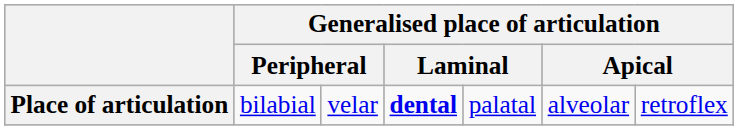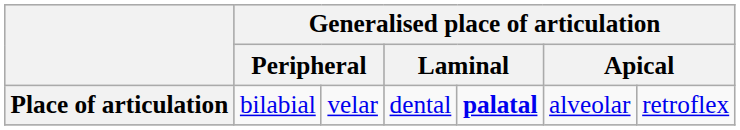(423, 104) bold -> (420, 104) normal
(502, 104) normal -> (500, 104) bold
